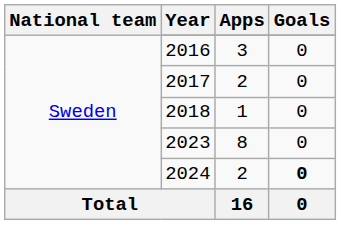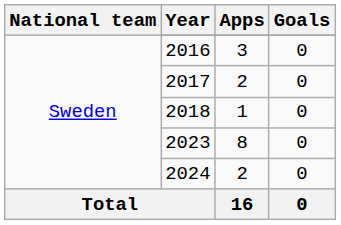(302, 174) bold -> (302, 174) normal
